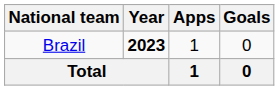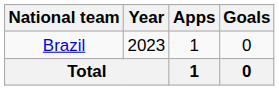(146, 44) bold -> (146, 44) normal
